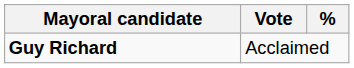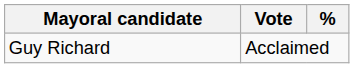(63, 47) bold -> (59, 47) normal
